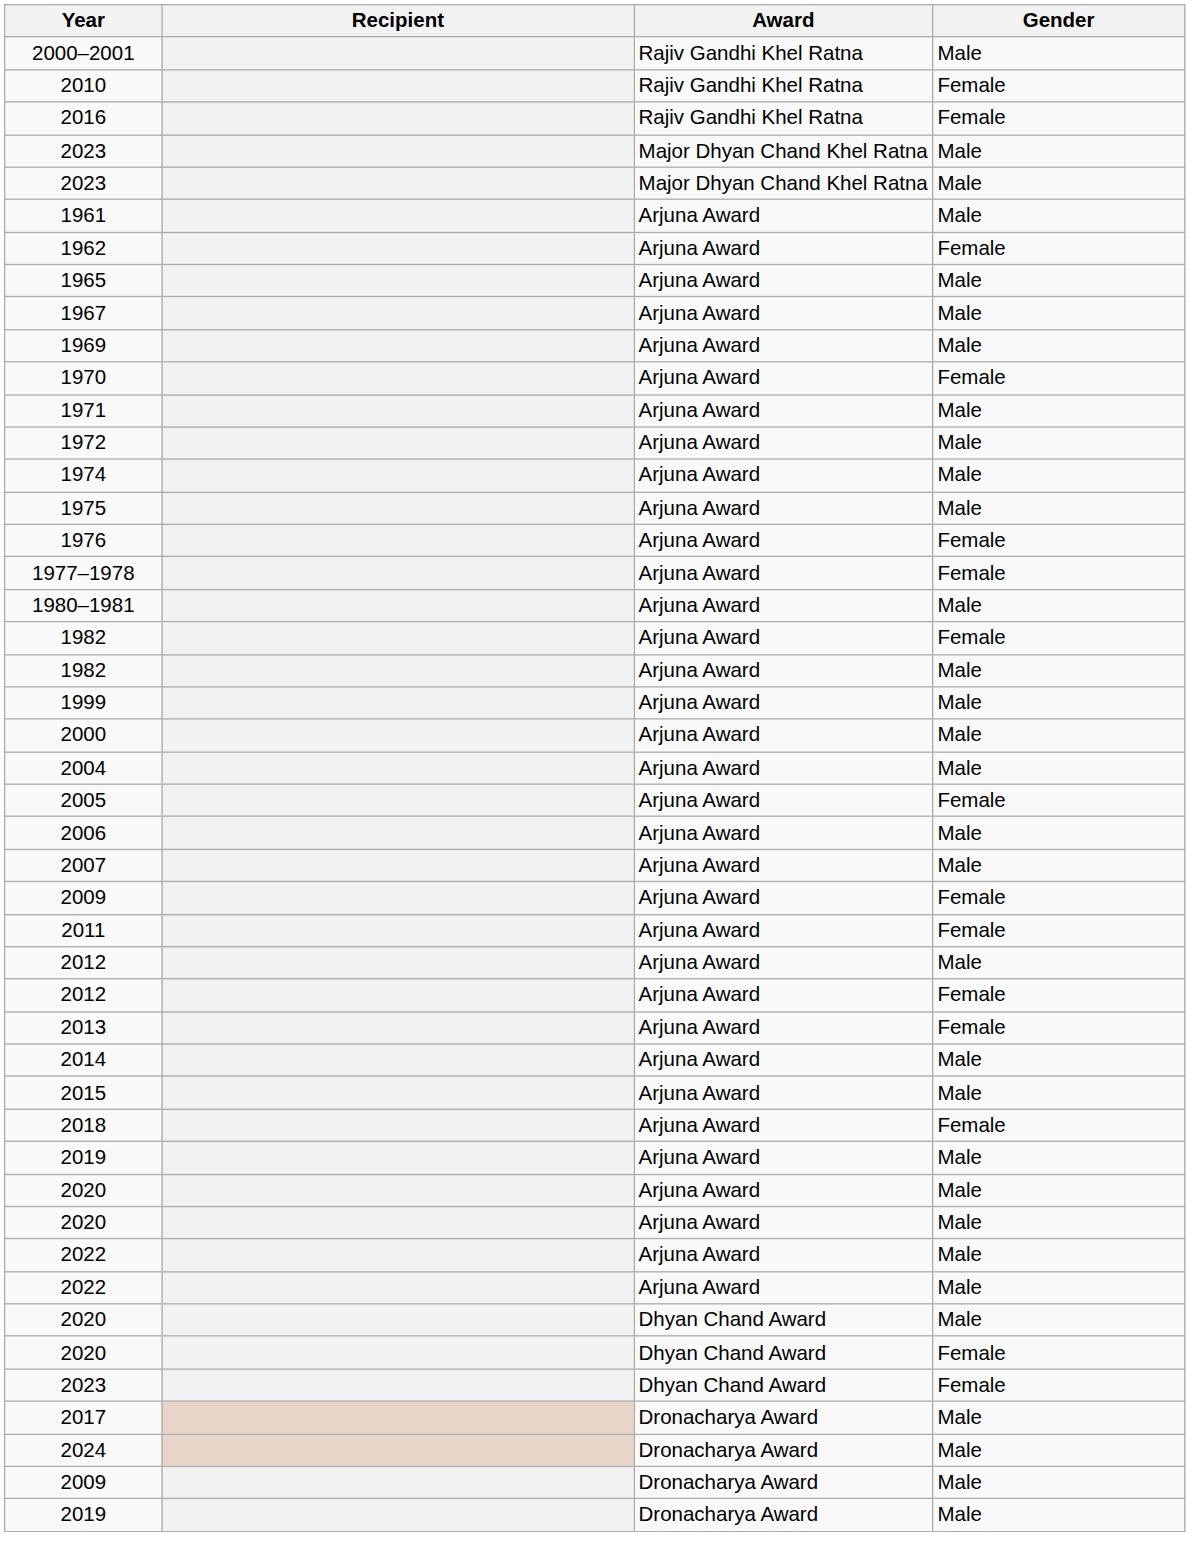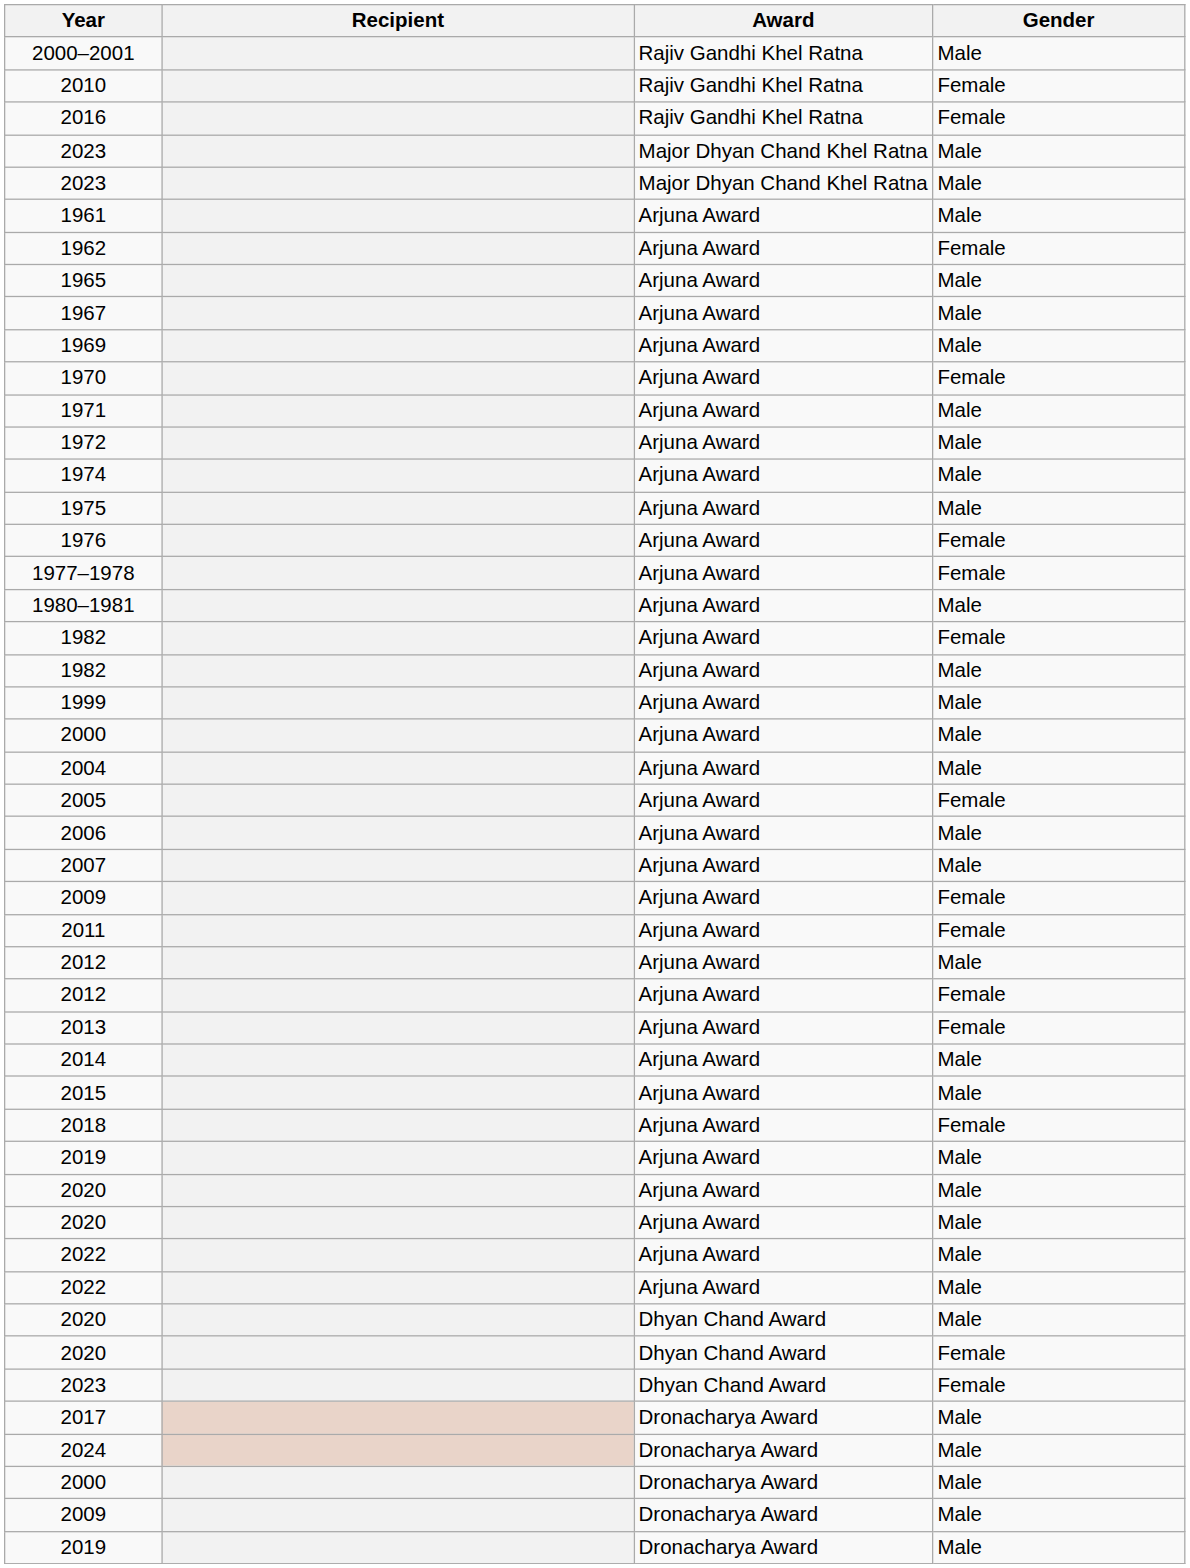+ row: (83, 1482)
